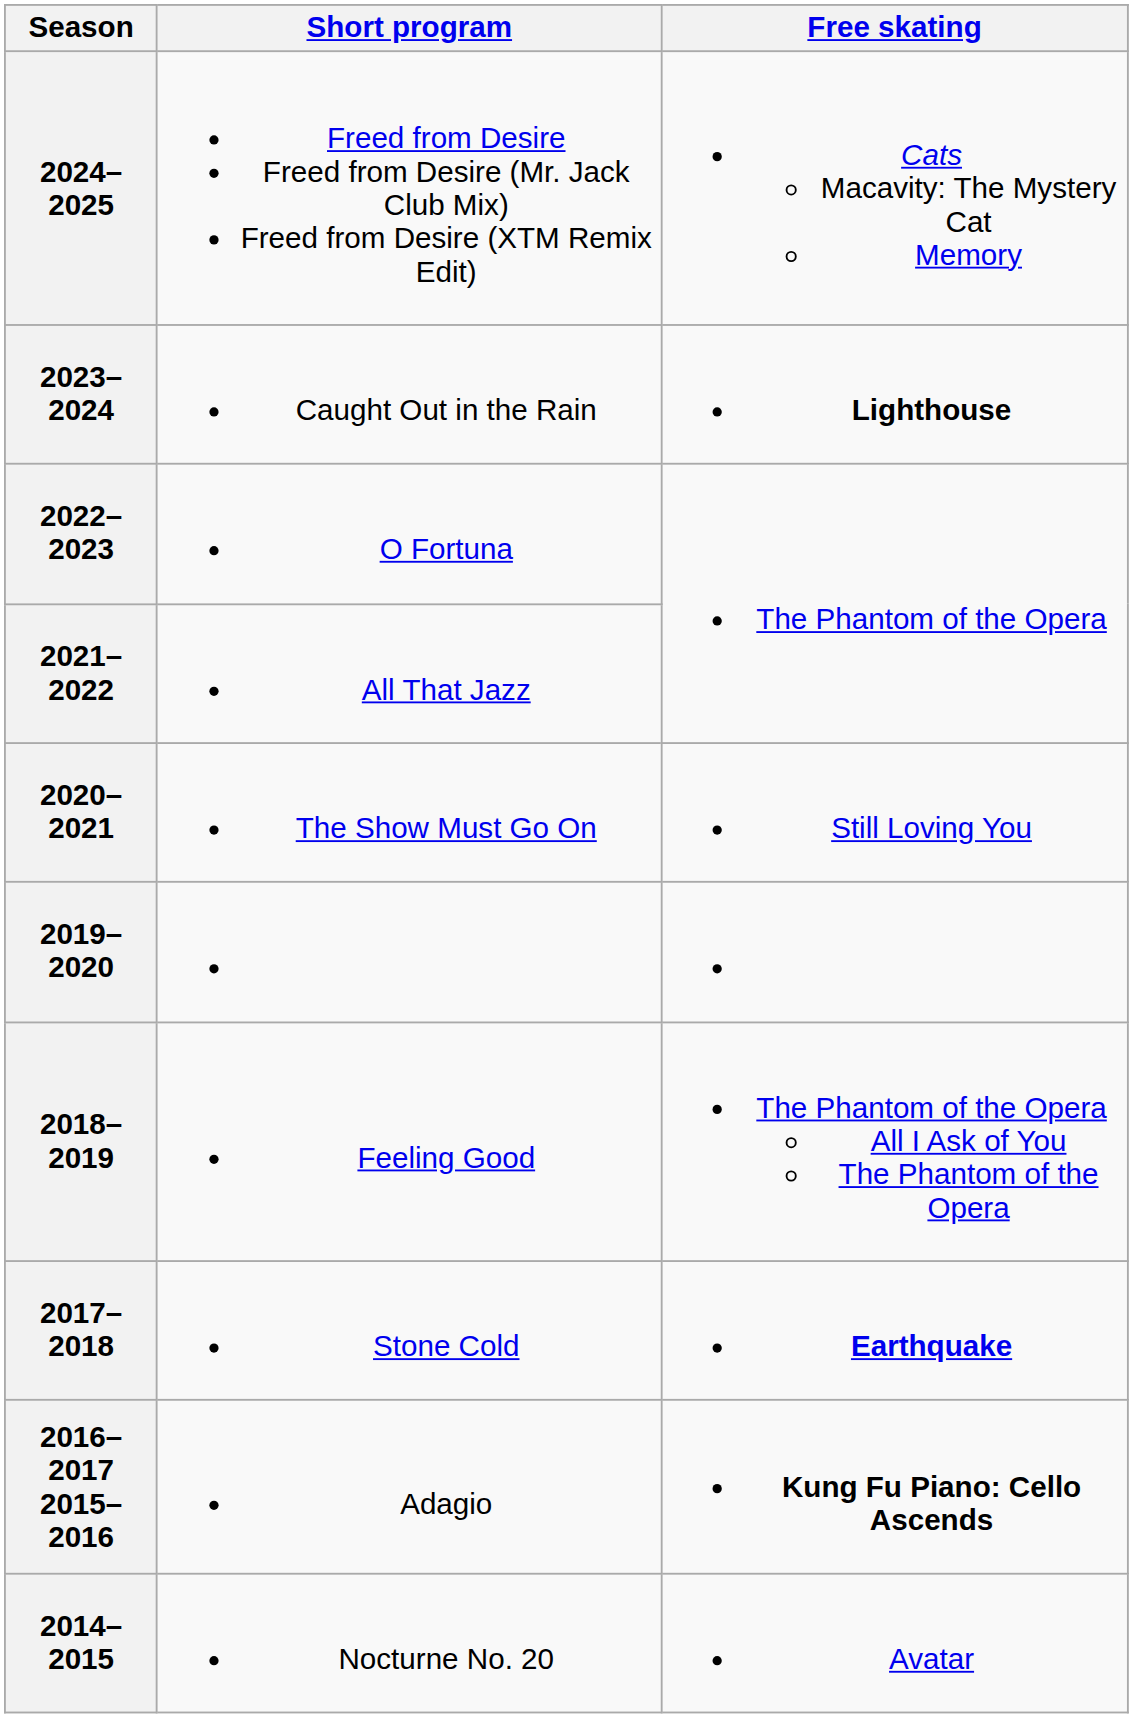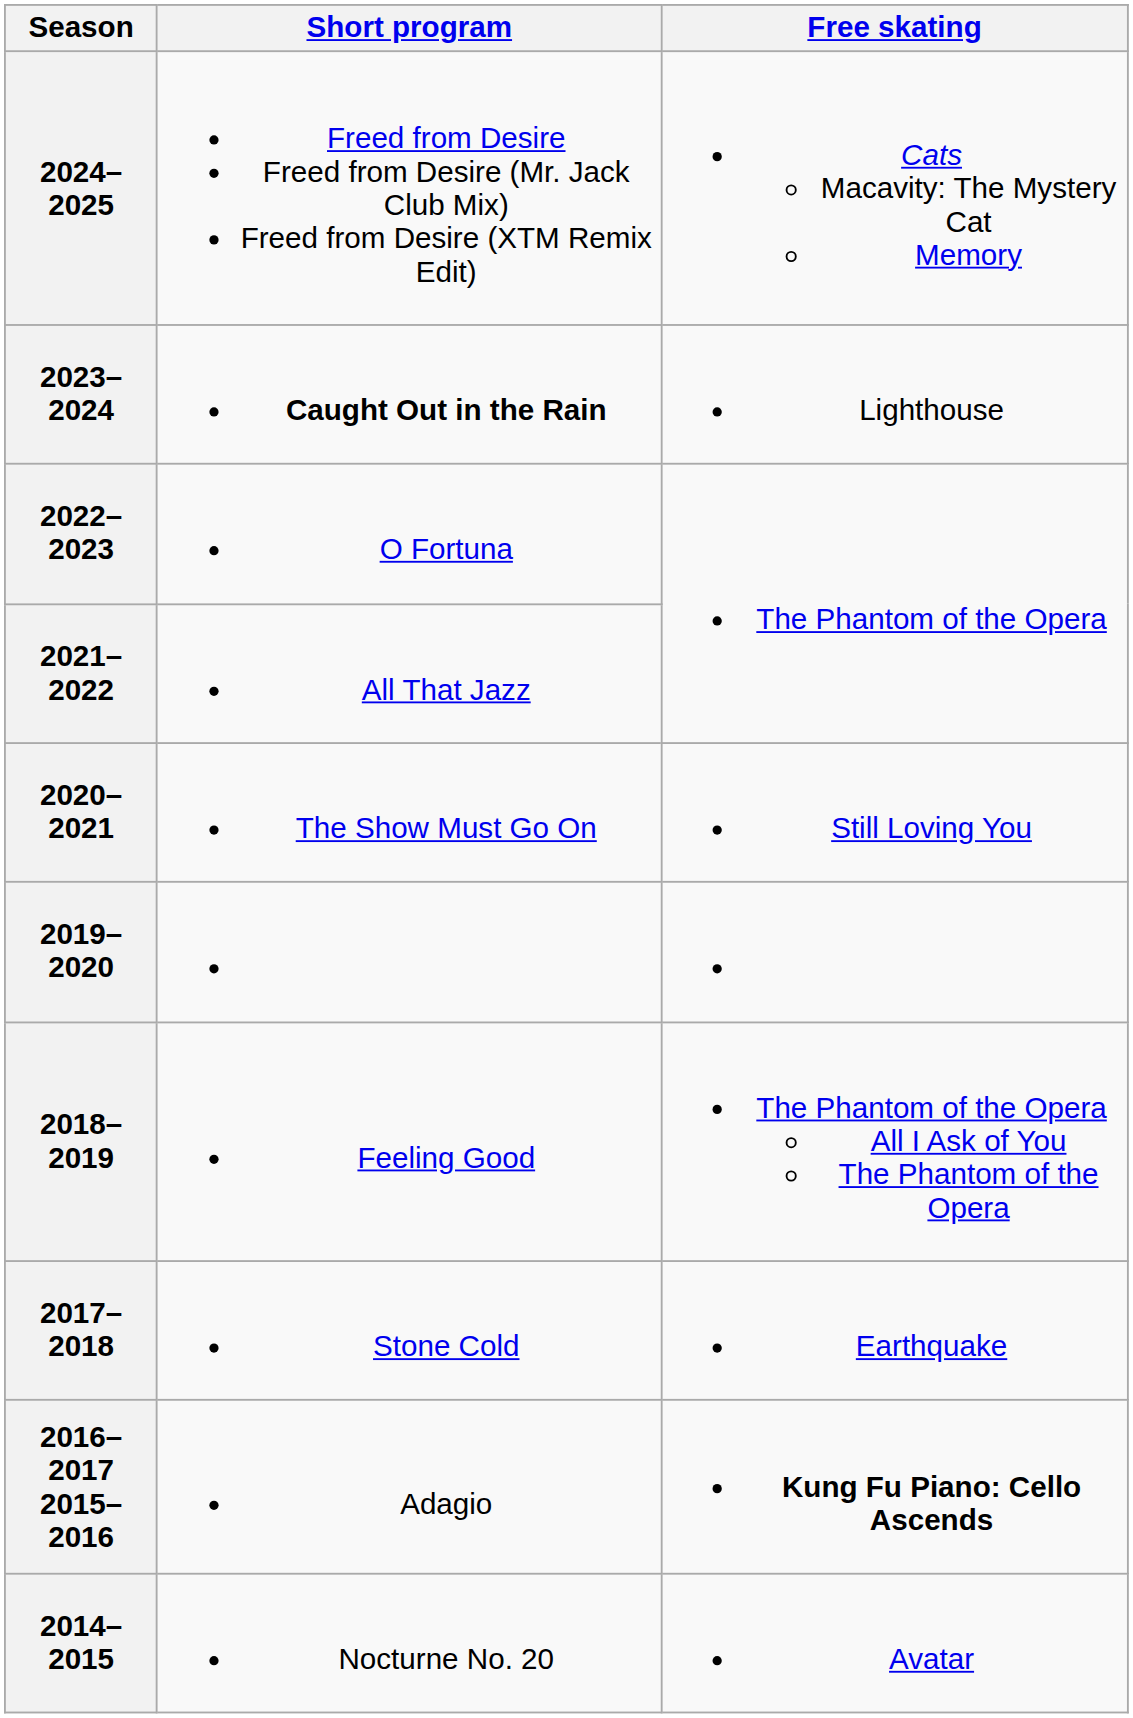(409, 411) normal -> (409, 411) bold
(895, 411) bold -> (895, 411) normal
(895, 1347) bold -> (895, 1347) normal
